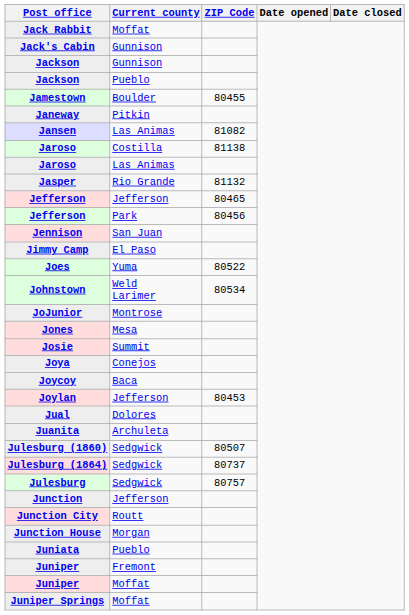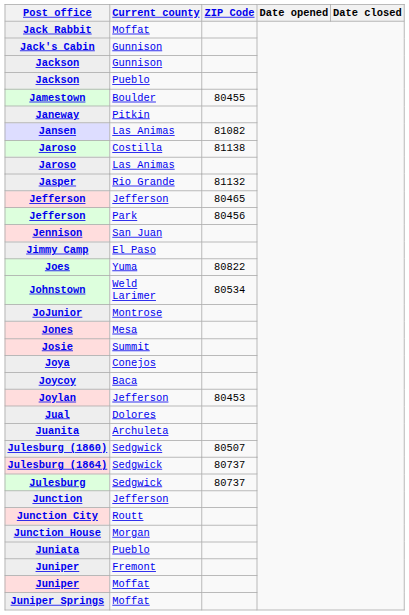(230, 267) 80522 -> (230, 267) 80822
(230, 483) 80757 -> (230, 483) 80737
